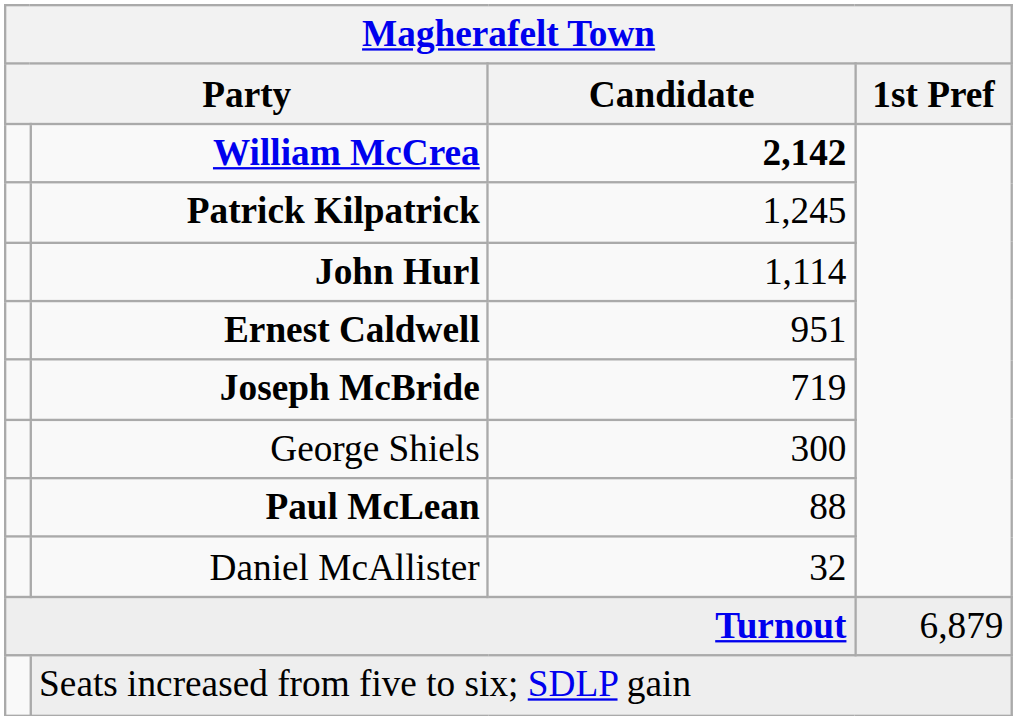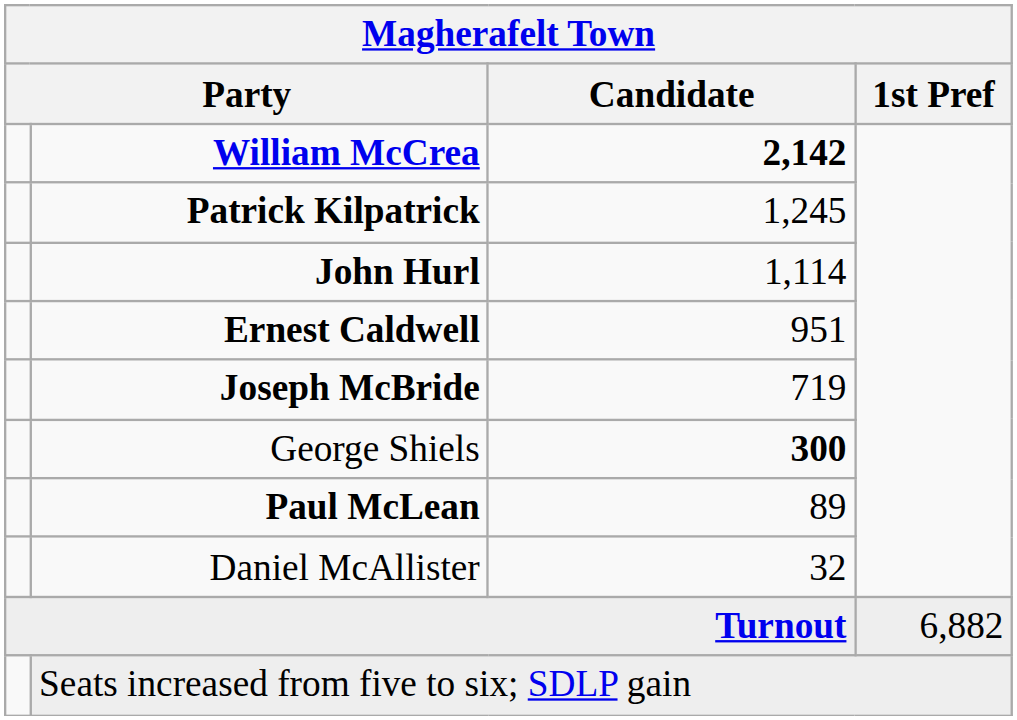(818, 447) normal -> (818, 447) bold
(828, 507) 88 -> (828, 507) 89
(961, 625) 6,879 -> (961, 625) 6,882
